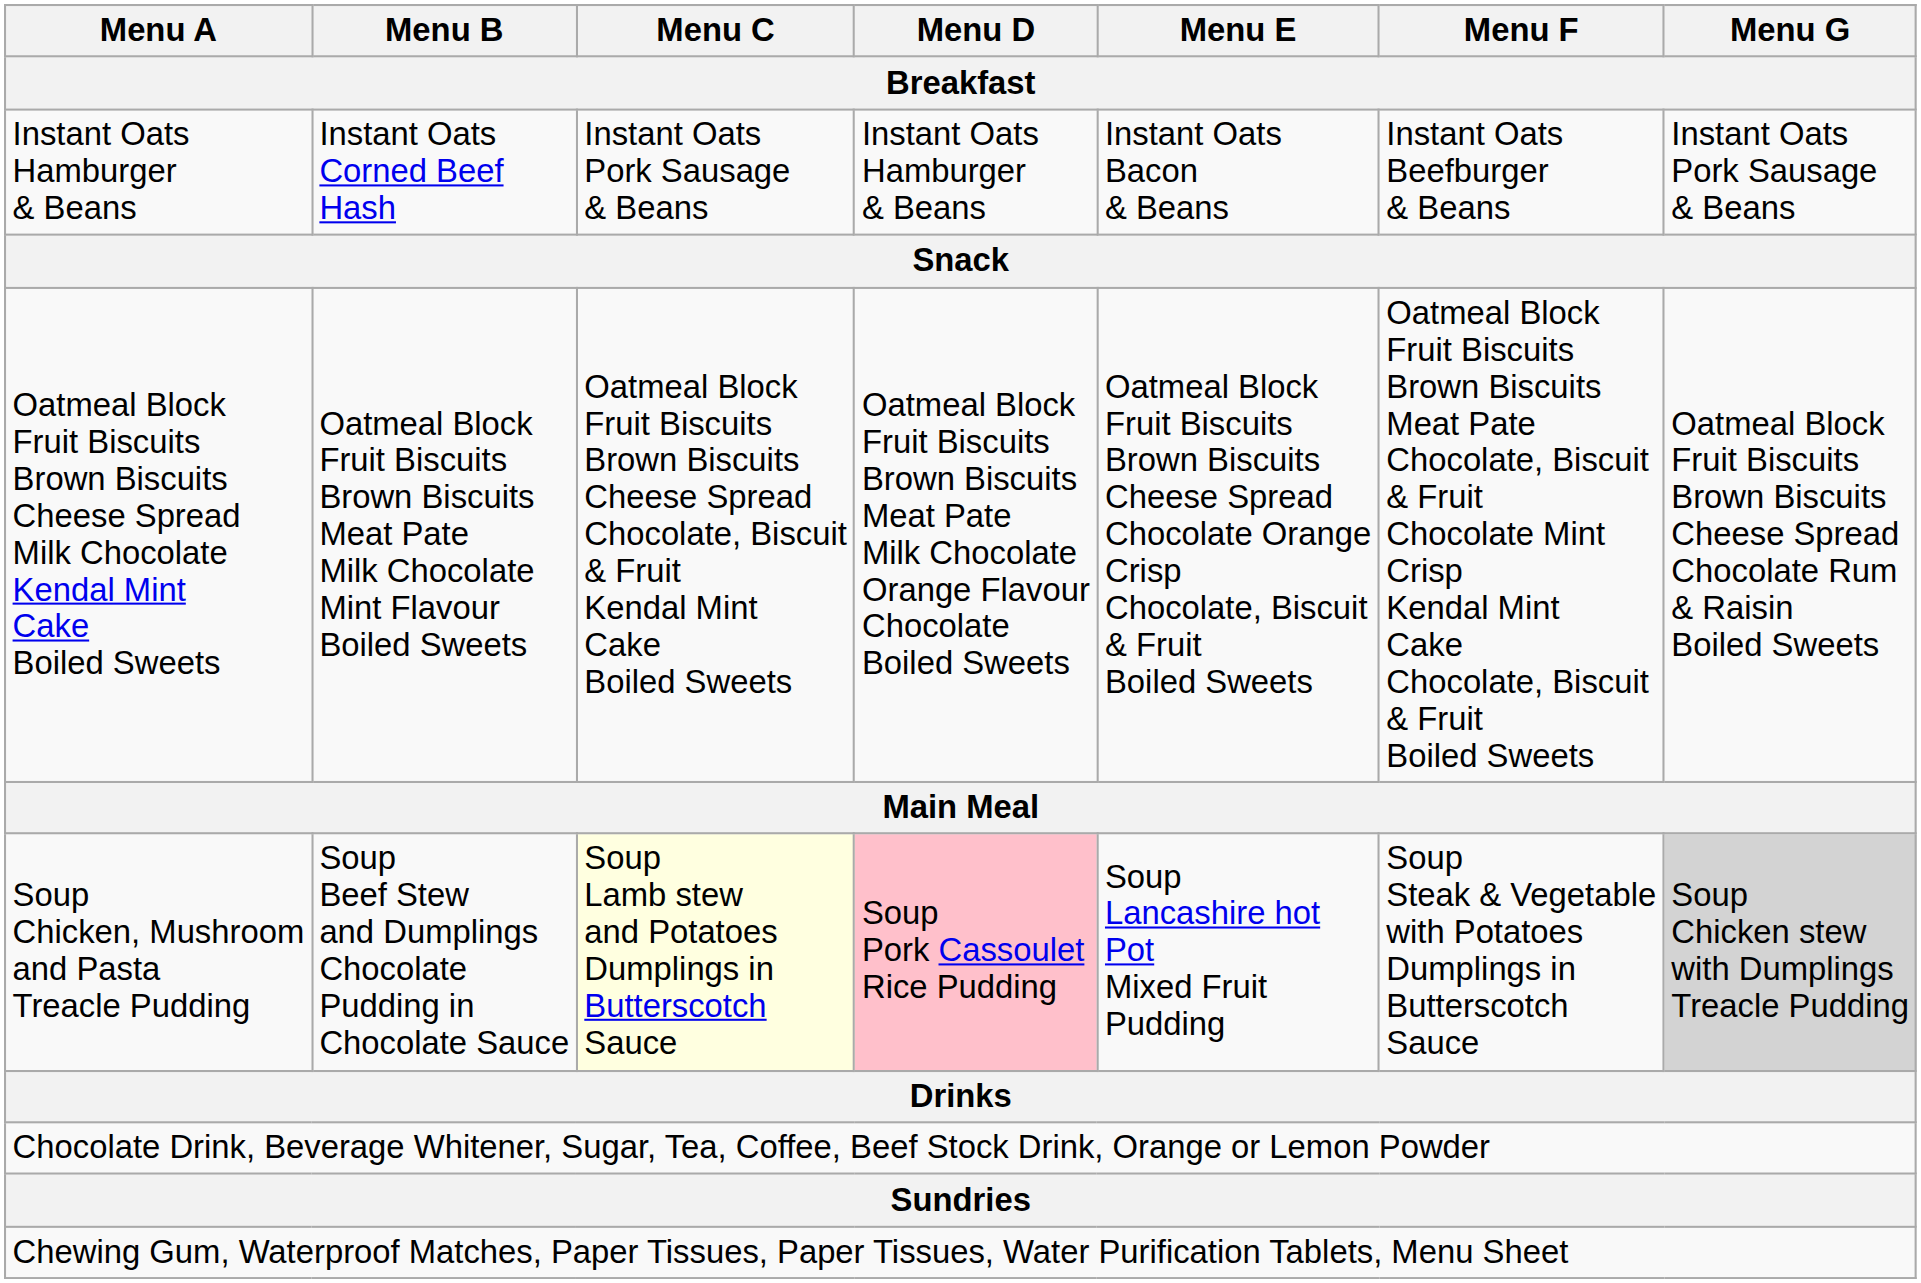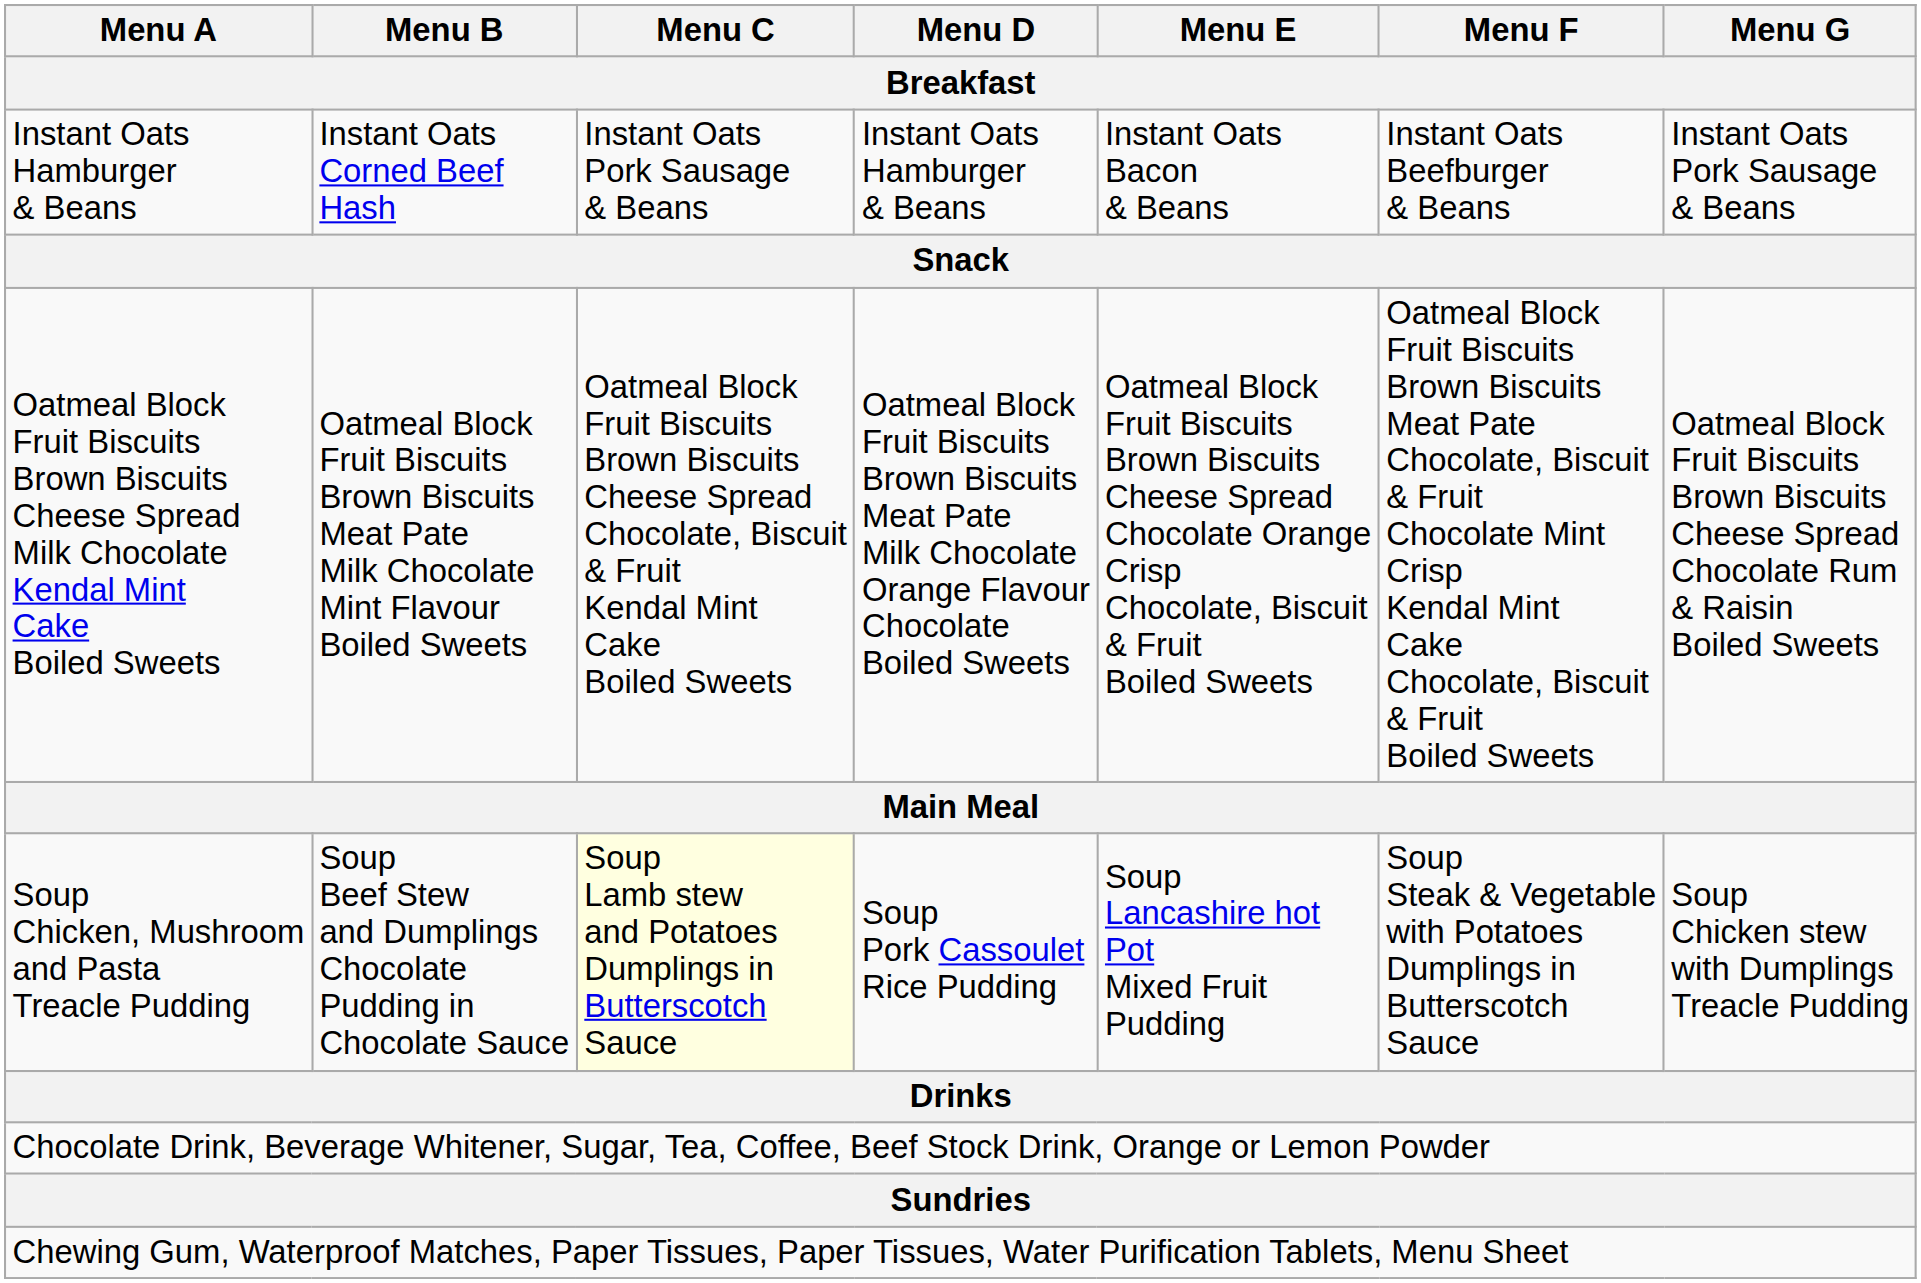(973, 951) pink background -> (973, 951) no background
(1790, 951) lightgrey background -> (1790, 951) no background
